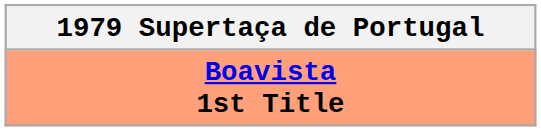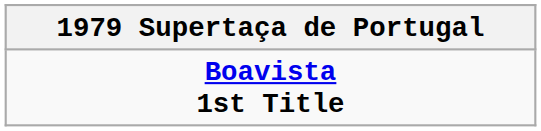(270, 88) lightsalmon background -> (270, 88) no background
